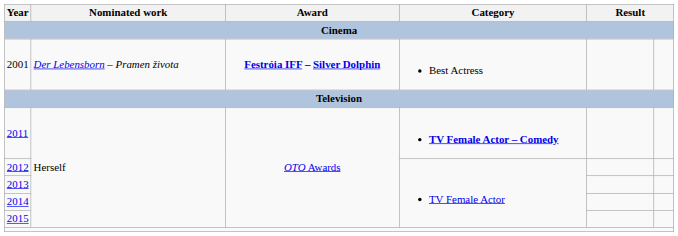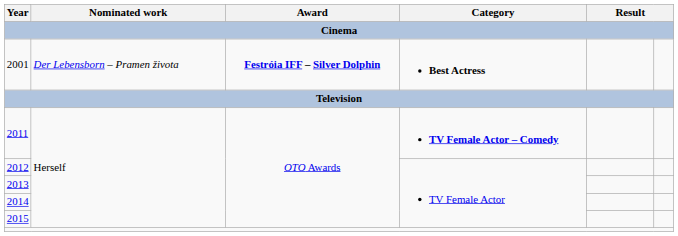(493, 71) normal -> (493, 71) bold
